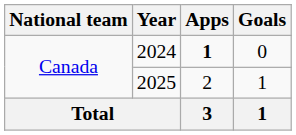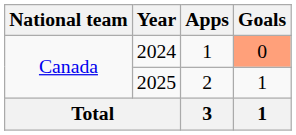(207, 51) bold -> (207, 51) normal
(262, 51) no background -> (262, 51) lightsalmon background
